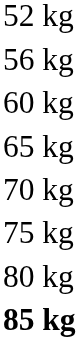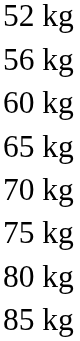(39, 319) bold -> (38, 319) normal
